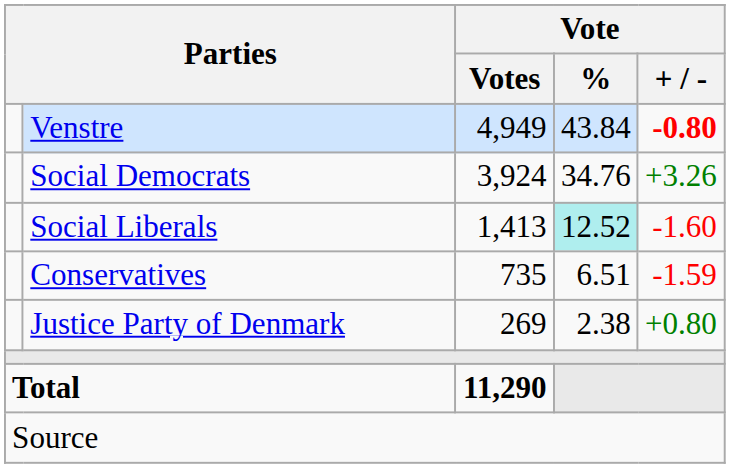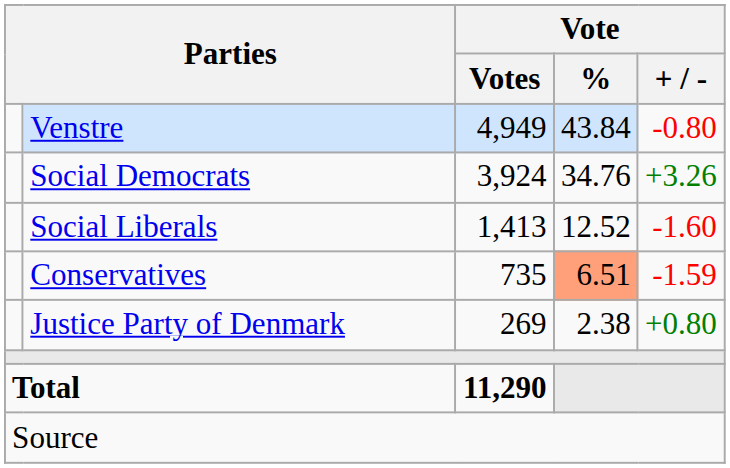(685, 127) bold -> (685, 127) normal
(596, 226) paleturquoise background -> (596, 226) no background
(604, 275) no background -> (604, 275) lightsalmon background
